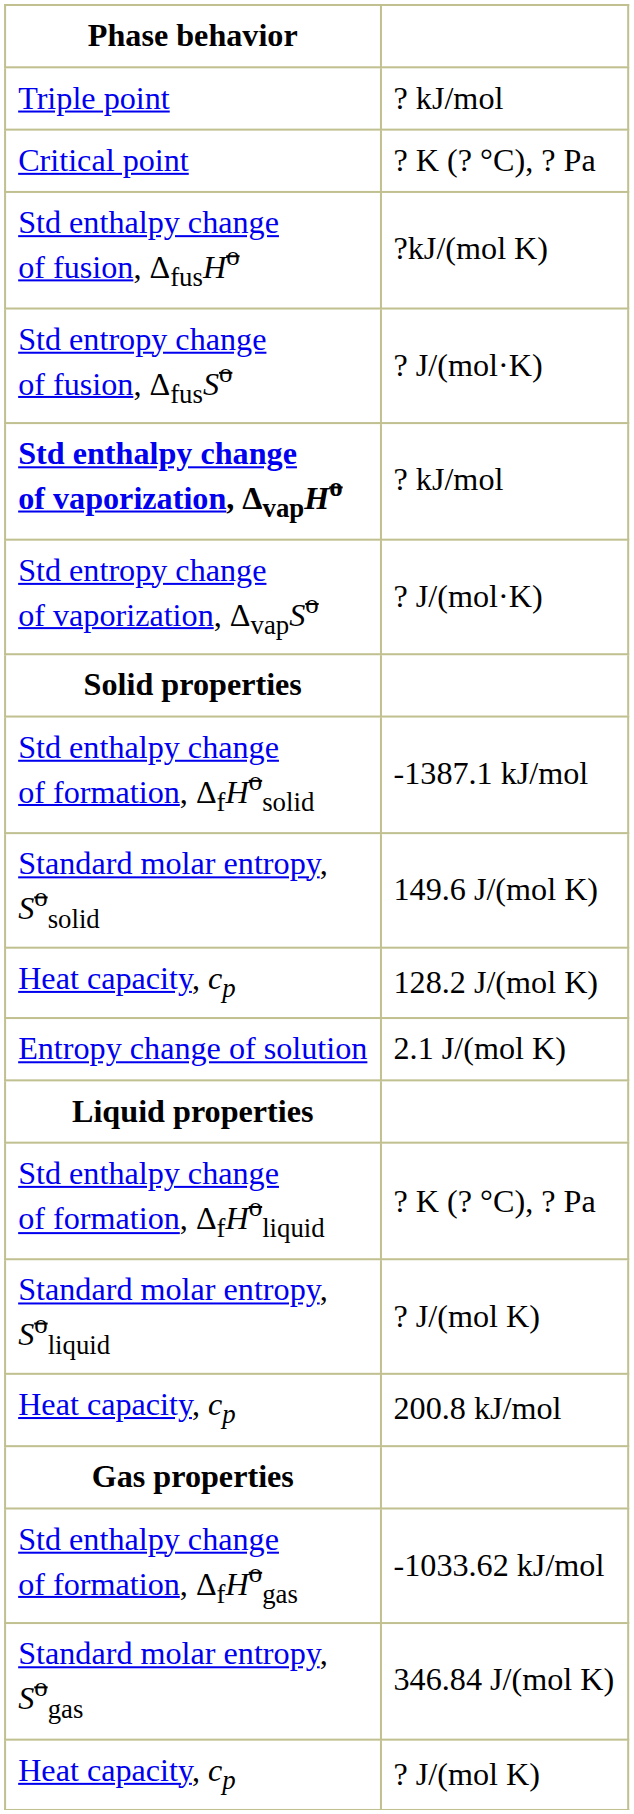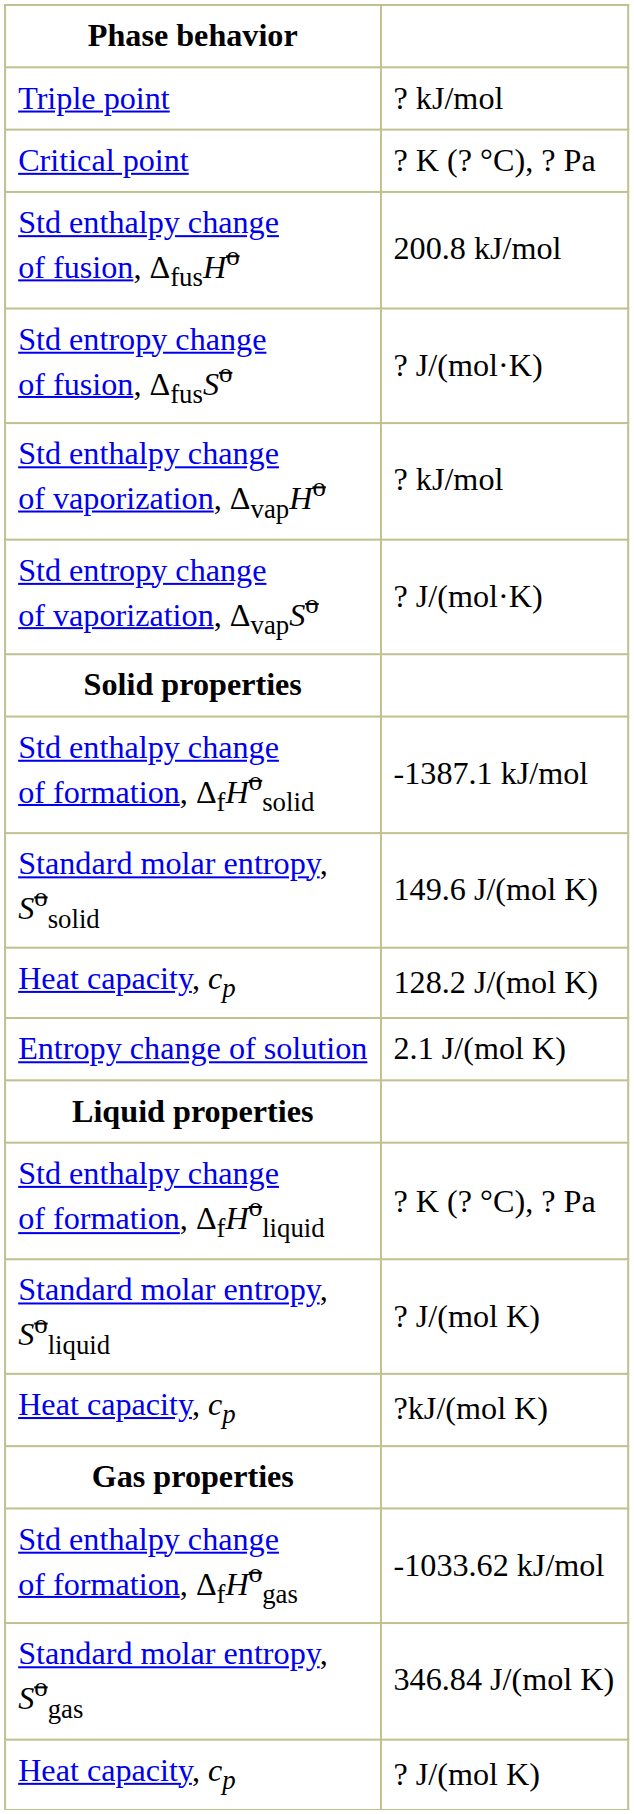(471, 249) ?kJ/(mol K) -> (477, 249) 200.8 kJ/mol
(180, 480) bold -> (172, 480) normal
(477, 1409) 200.8 kJ/mol -> (471, 1409) ?kJ/(mol K)
